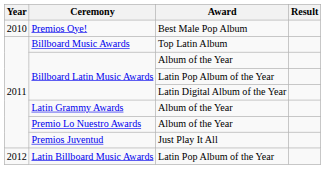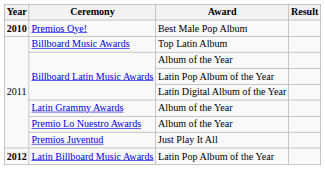(17, 28) normal -> (17, 28) bold
(17, 156) normal -> (17, 156) bold
